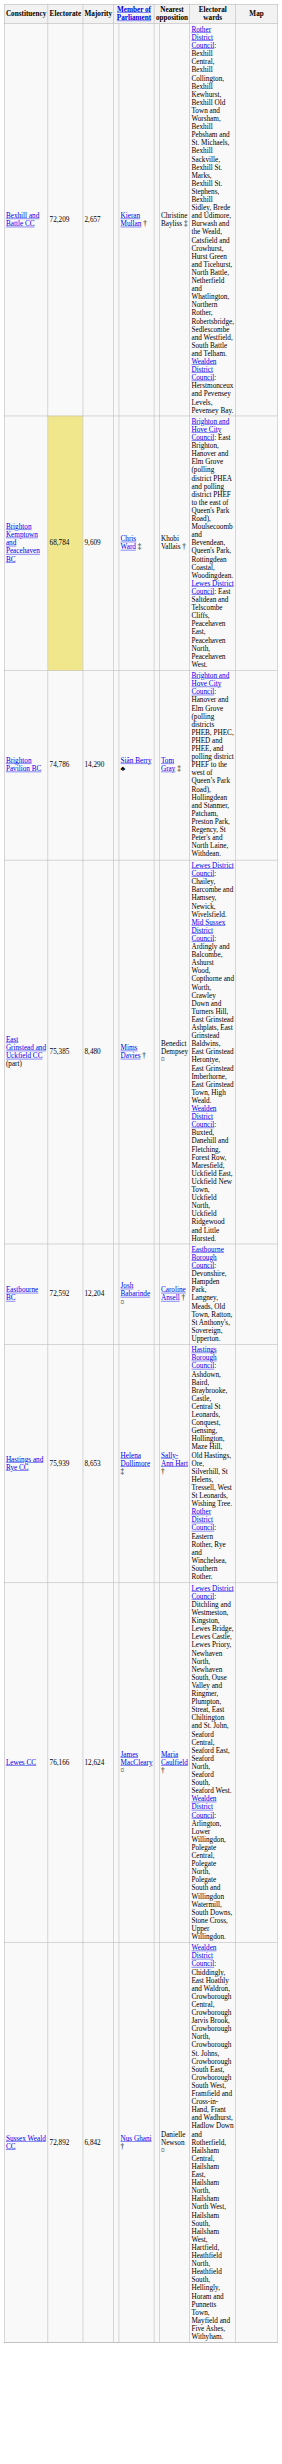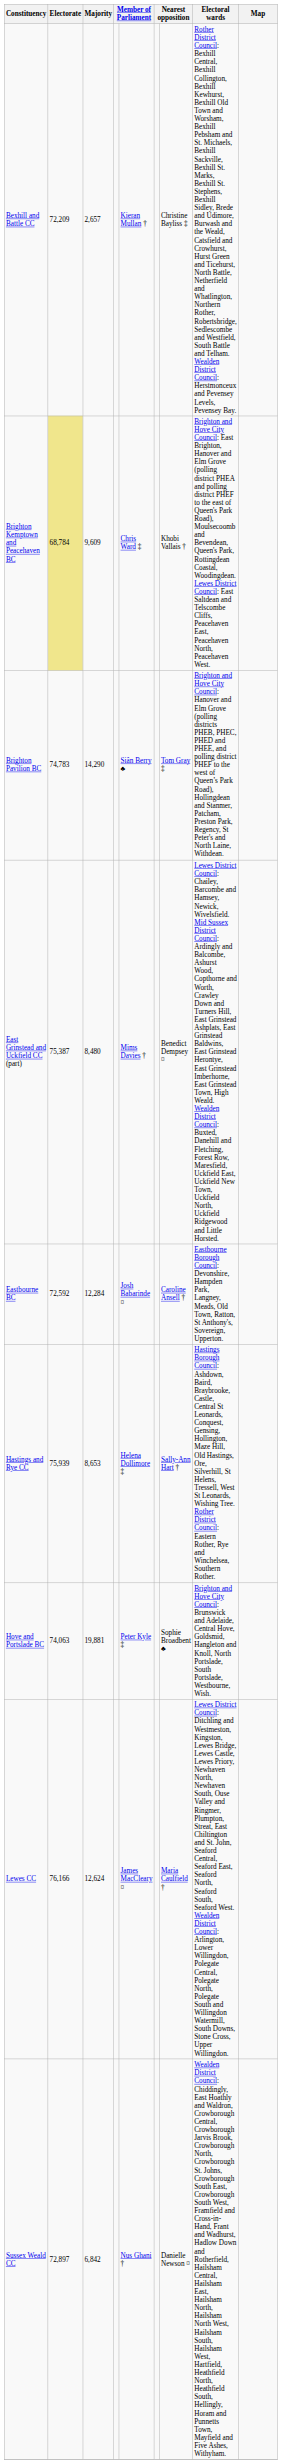(60, 765) 74,786 -> (60, 765) 74,783
(60, 1052) 75,385 -> (60, 1052) 75,387
(94, 1294) 12,204 -> (94, 1294) 12,284
+ row: (25, 1641)
(60, 2142) 72,892 -> (60, 2259) 72,897
